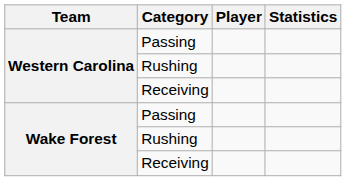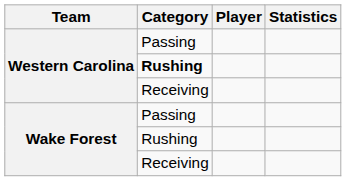(169, 65) normal -> (172, 65) bold
